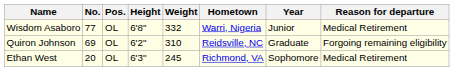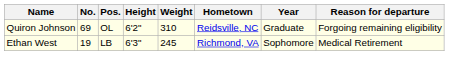- row: (43, 27)
(90, 58) 20 -> (85, 43) 19
(112, 58) OL -> (106, 43) LB
